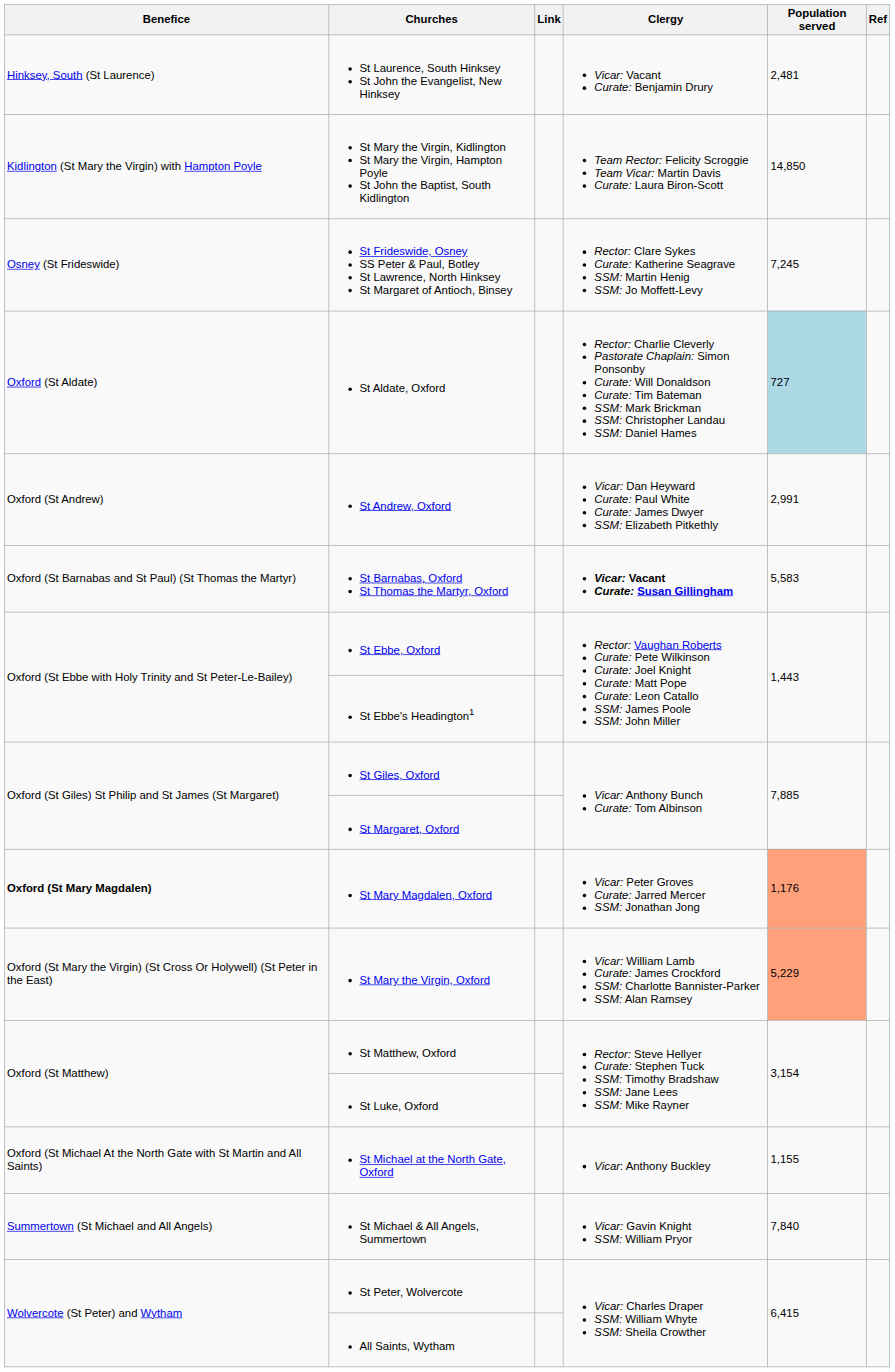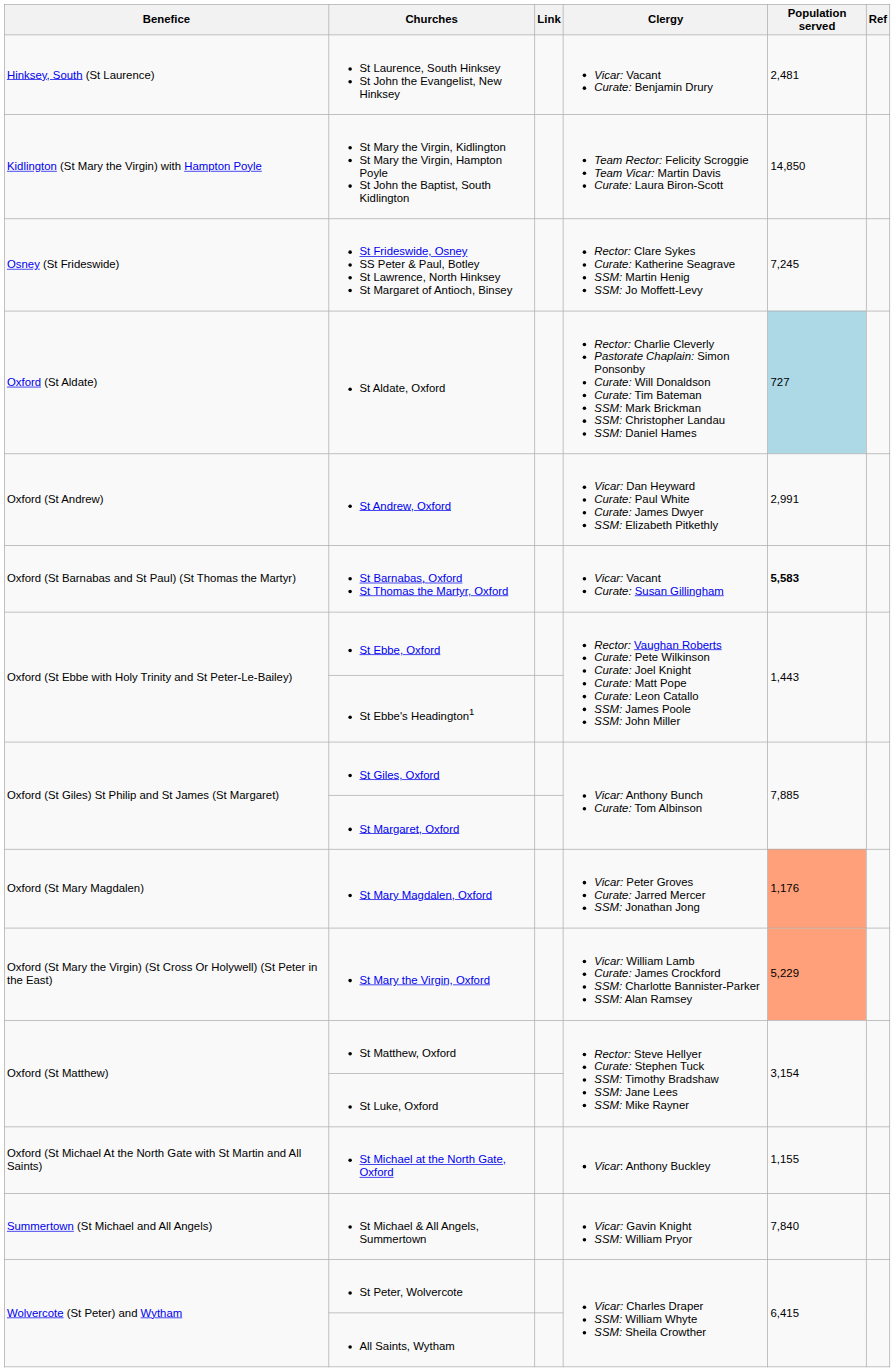(666, 585) bold -> (666, 585) normal
(785, 578) normal -> (785, 578) bold
(79, 888) bold -> (75, 888) normal
